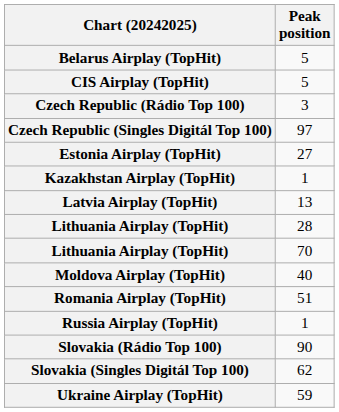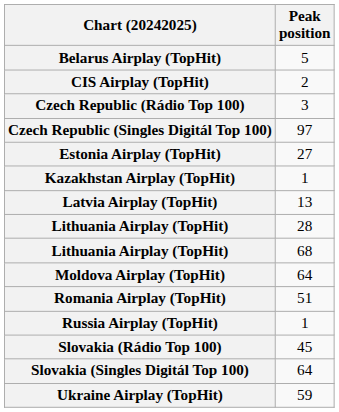(305, 81) 5 -> (305, 81) 2
(305, 250) 70 -> (305, 250) 68
(305, 274) 40 -> (305, 274) 64
(305, 347) 90 -> (305, 347) 45
(305, 371) 62 -> (305, 371) 64
